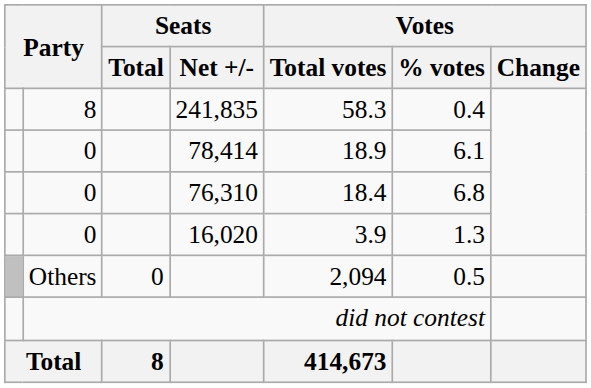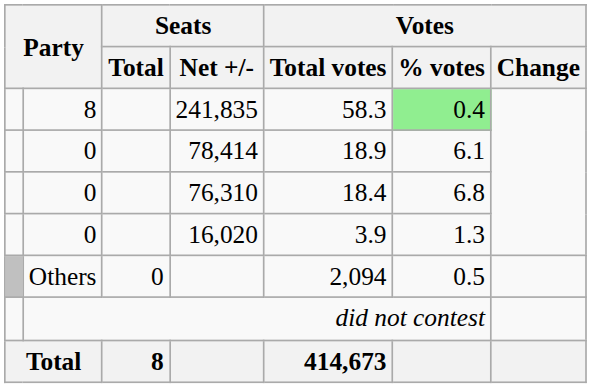(469, 109) no background -> (469, 109) lightgreen background
